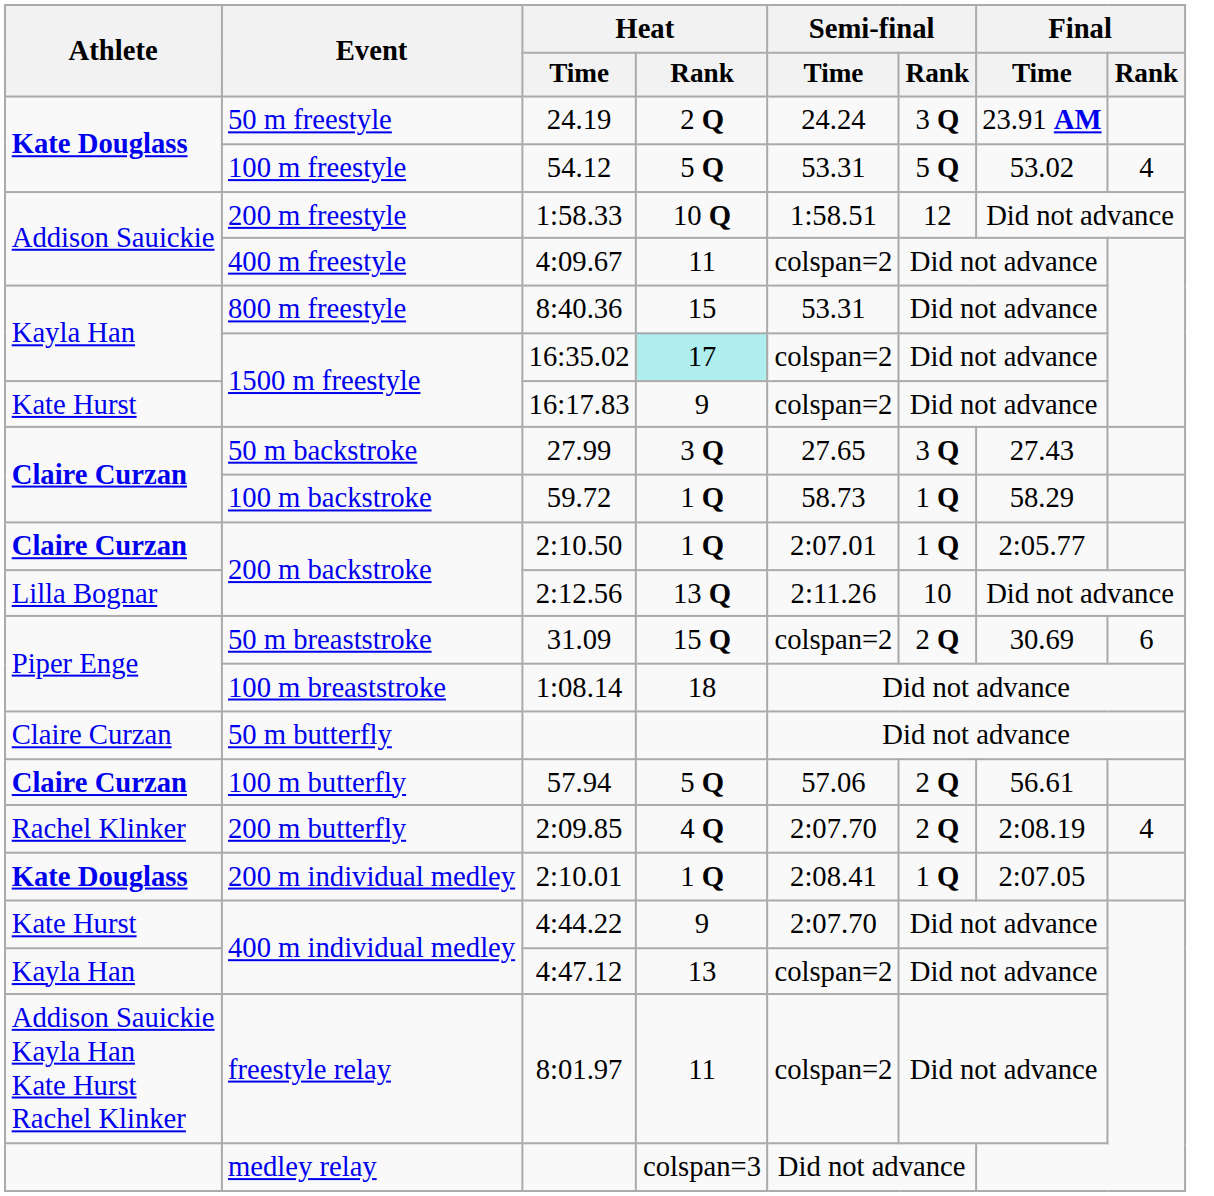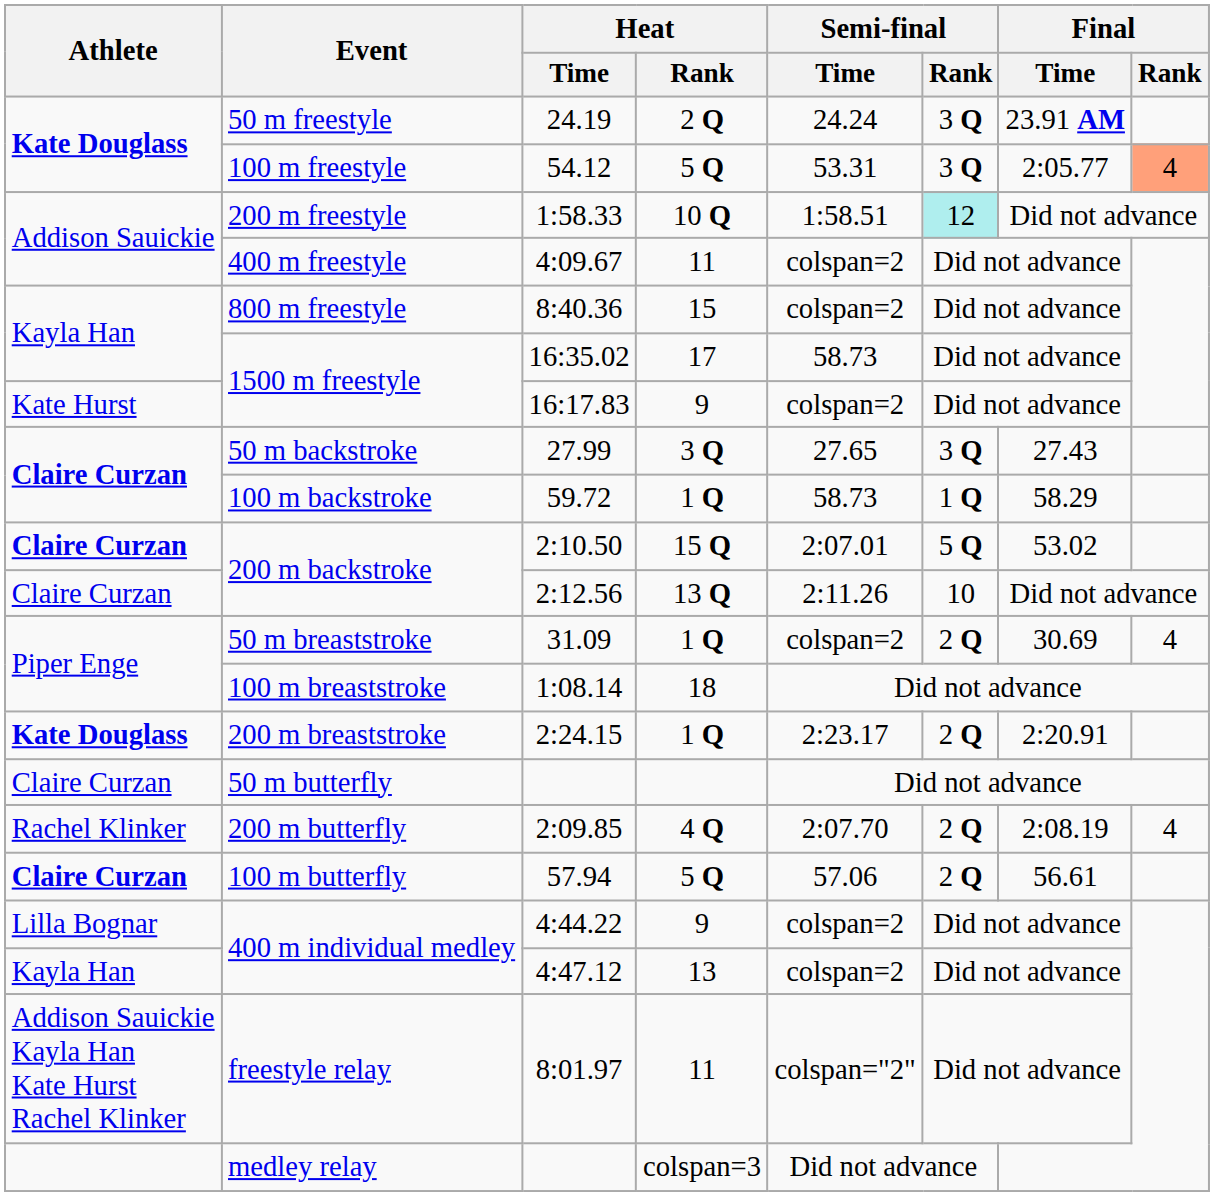(937, 167) 5 Q -> (961, 167) 3 Q
(1042, 167) 53.02 -> (1065, 167) 2:05.77
(1146, 167) no background -> (1170, 167) lightsalmon background
(937, 215) no background -> (961, 215) paleturquoise background
(833, 309) 53.31 -> (845, 309) colspan=2
(702, 356) paleturquoise background -> (702, 356) no background
(833, 356) colspan=2 -> (845, 356) 58.73
(702, 545) 1 Q -> (702, 545) 15 Q
(937, 545) 1 Q -> (961, 545) 5 Q
(1042, 545) 2:05.77 -> (1065, 545) 53.02
(84, 593) Lilla Bognar -> (92, 593) Claire Curzan
(702, 640) 15 Q -> (702, 640) 1 Q
(1146, 640) 6 -> (1170, 640) 4
+ row: (337, 734)
rows swapped: (317, 782) <-> (317, 829)
- row: (372, 876)
(74, 923) Kate Hurst -> (84, 923) Lilla Bognar
(833, 923) 2:07.70 -> (845, 923) colspan=2
(833, 1069) colspan=2 -> (845, 1069) colspan="2"
